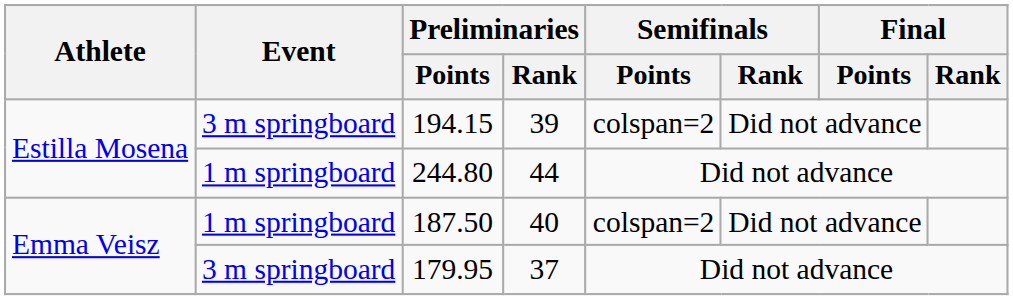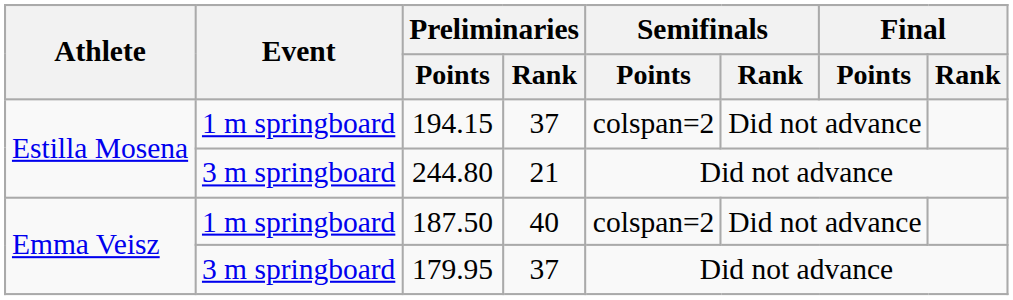(299, 123) 3 m springboard -> (299, 123) 1 m springboard
(544, 123) 39 -> (544, 123) 37
(299, 172) 1 m springboard -> (299, 172) 3 m springboard
(544, 172) 44 -> (544, 172) 21
